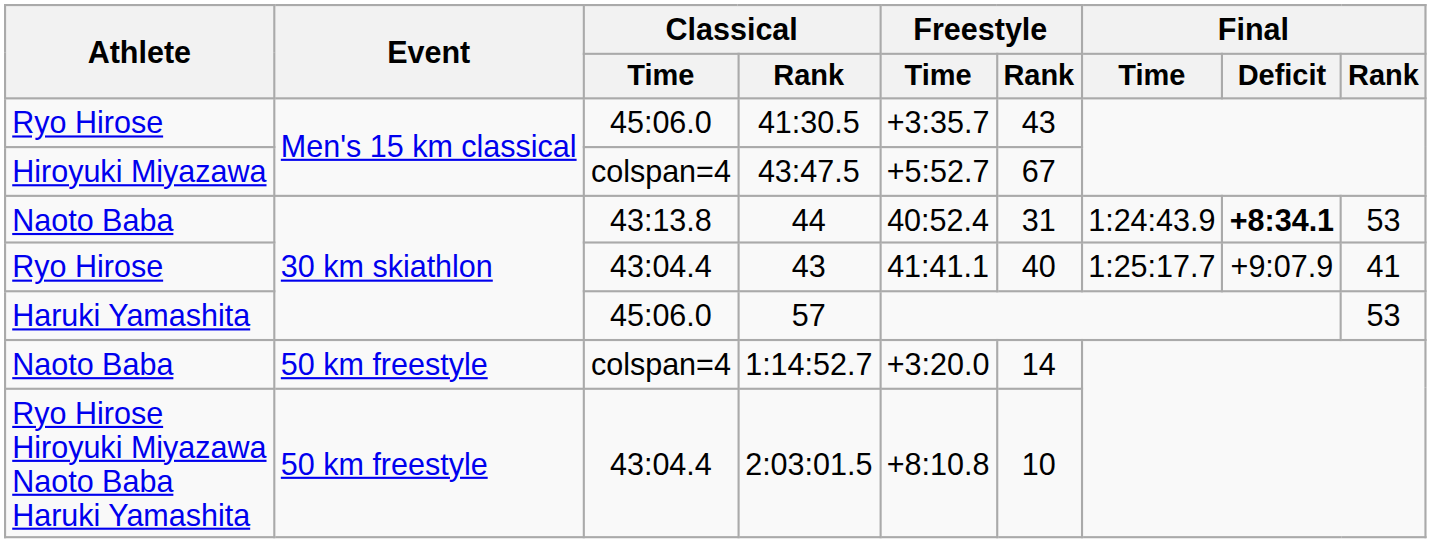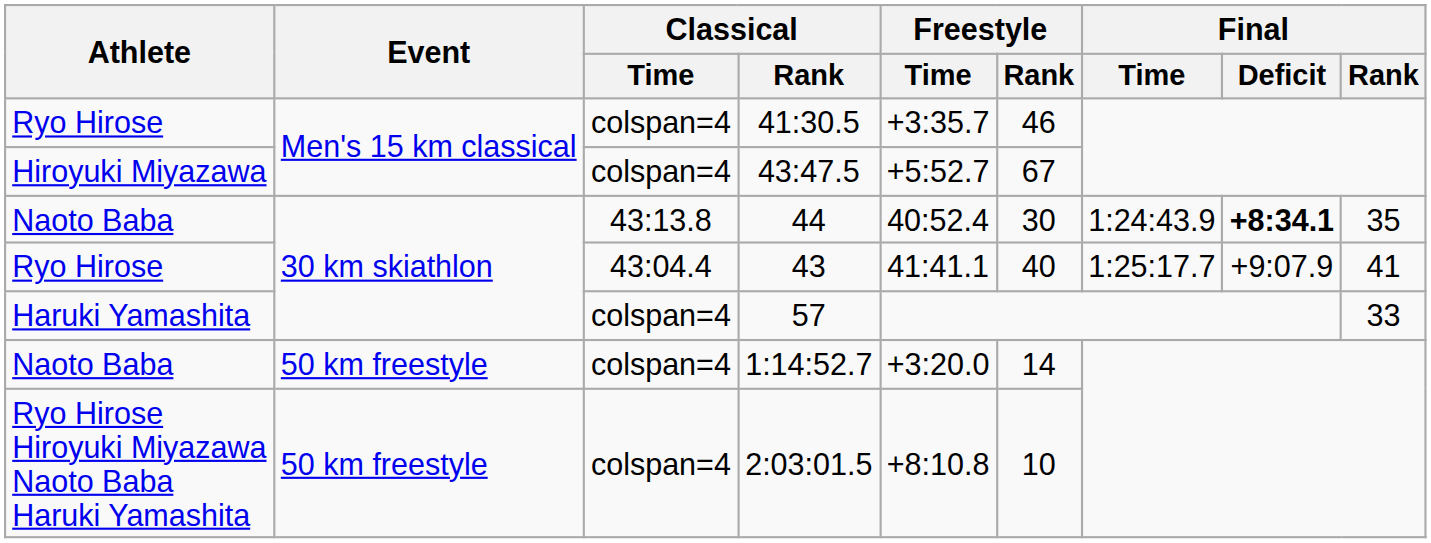(661, 123) 45:06.0 -> (661, 123) colspan=4
(1039, 123) 43 -> (1039, 123) 46
(1039, 220) 31 -> (1039, 220) 30
(1384, 220) 53 -> (1384, 220) 35
(661, 316) 45:06.0 -> (661, 316) colspan=4
(1384, 316) 53 -> (1384, 316) 33
(661, 464) 43:04.4 -> (661, 464) colspan=4
